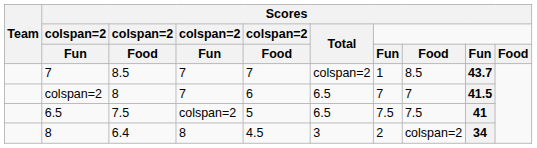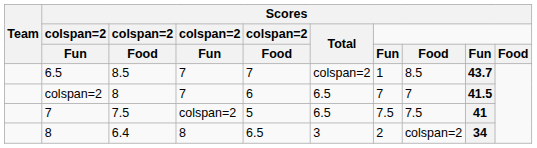(48, 73) 7 -> (53, 73) 6.5
(53, 113) 6.5 -> (48, 113) 7
(255, 133) 4.5 -> (255, 133) 6.5
